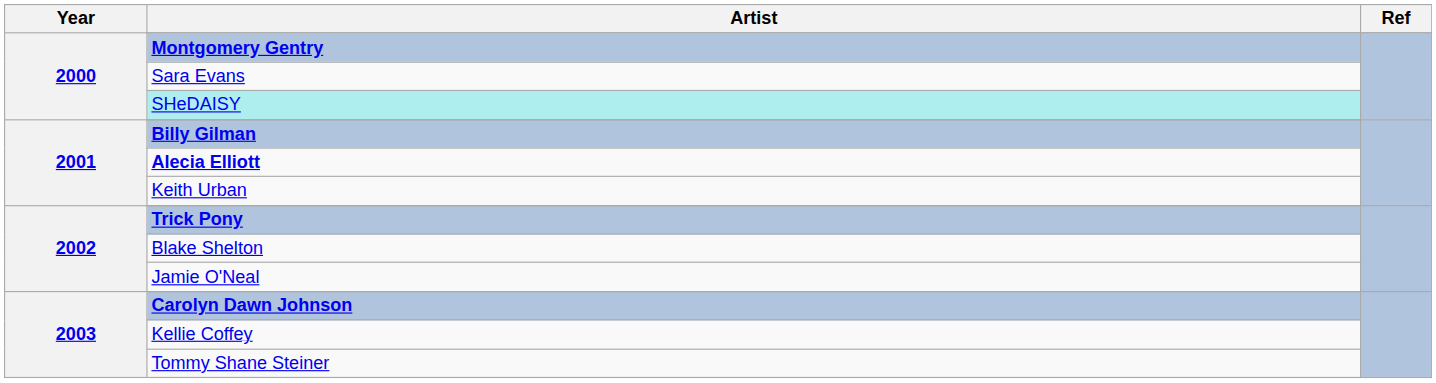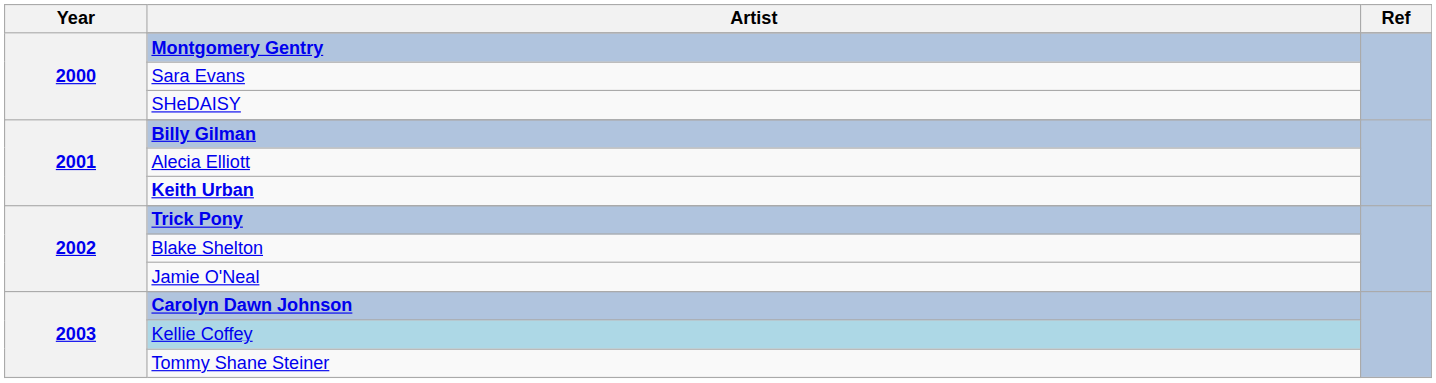(196, 104) paleturquoise background -> (196, 104) no background
(206, 162) bold -> (201, 162) normal
(199, 190) normal -> (203, 190) bold
(202, 334) no background -> (202, 334) lightblue background
